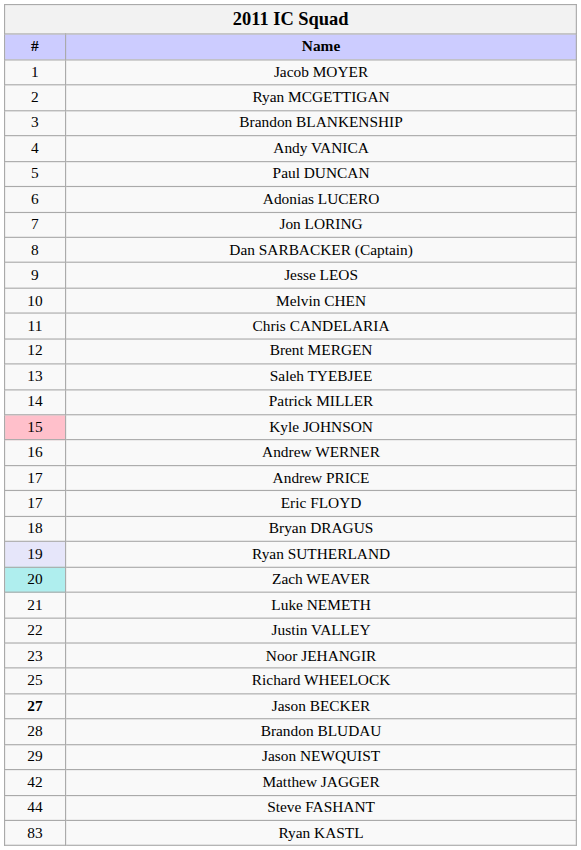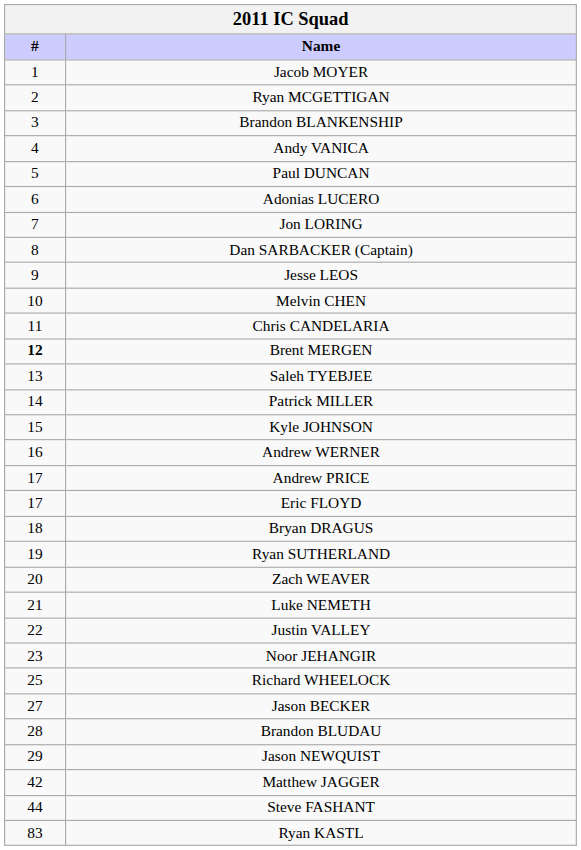(35, 350) normal -> (35, 350) bold
(35, 426) pink background -> (35, 426) no background
(35, 553) lavender background -> (35, 553) no background
(35, 579) paleturquoise background -> (35, 579) no background
(35, 705) bold -> (35, 705) normal
